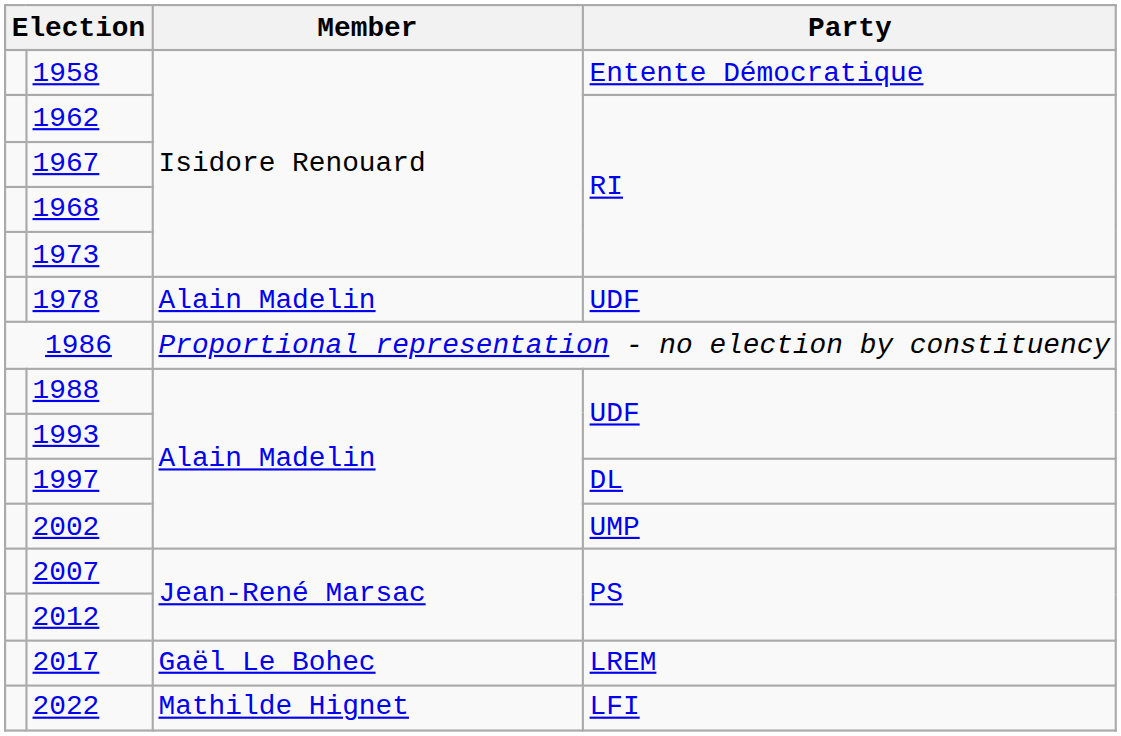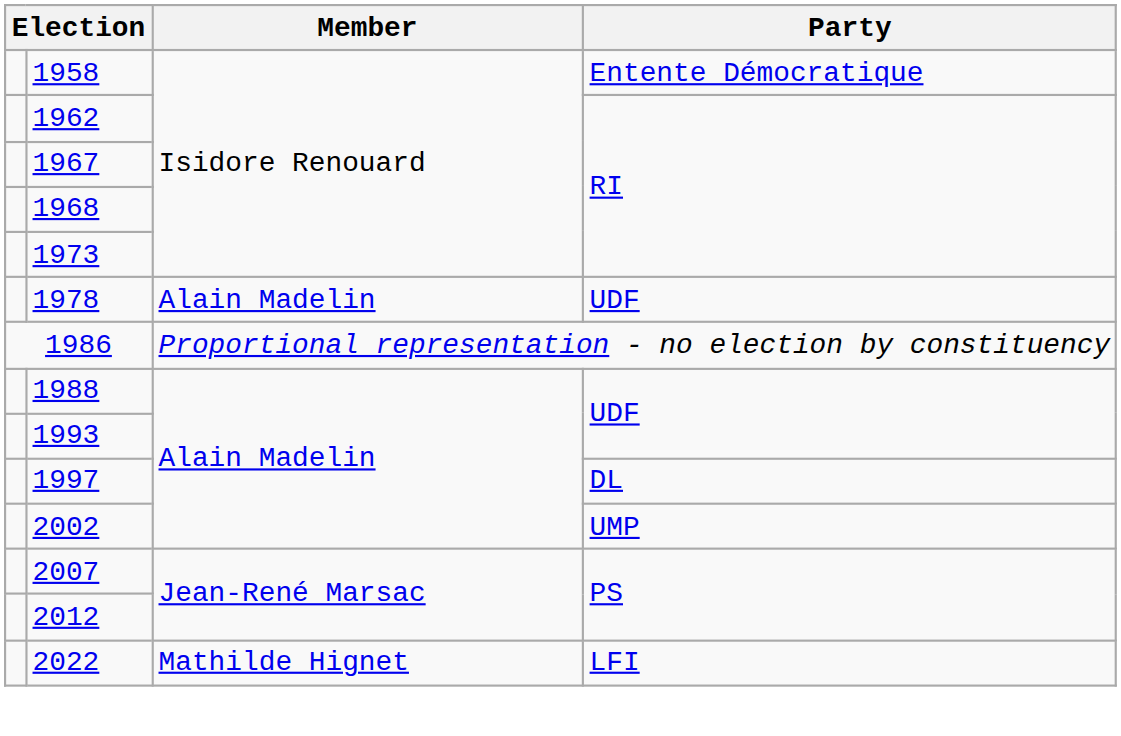- row: (66, 663)
